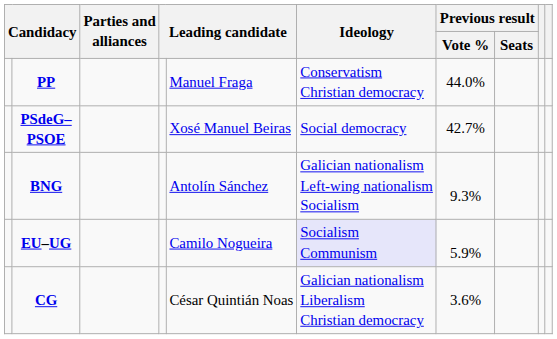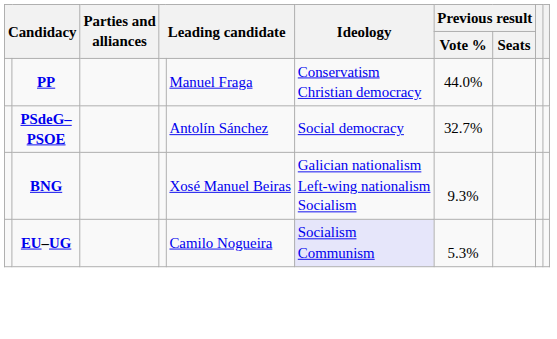(230, 129) Xosé Manuel Beiras -> (219, 129) Antolín Sánchez
(466, 129) 42.7% -> (463, 129) 32.7%
(219, 186) Antolín Sánchez -> (230, 186) Xosé Manuel Beiras
(466, 253) 5.9% -> (463, 253) 5.3%
- row: (46, 300)
